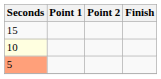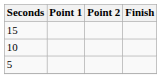(12, 47) lightyellow background -> (12, 47) no background
(10, 64) lightsalmon background -> (10, 64) no background
